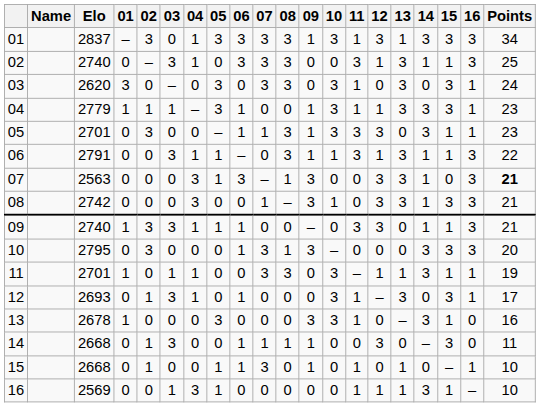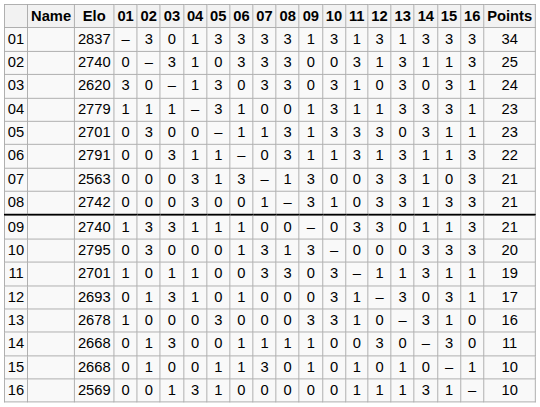(195, 86) 0 -> (195, 86) 1
(510, 179) bold -> (510, 179) normal
